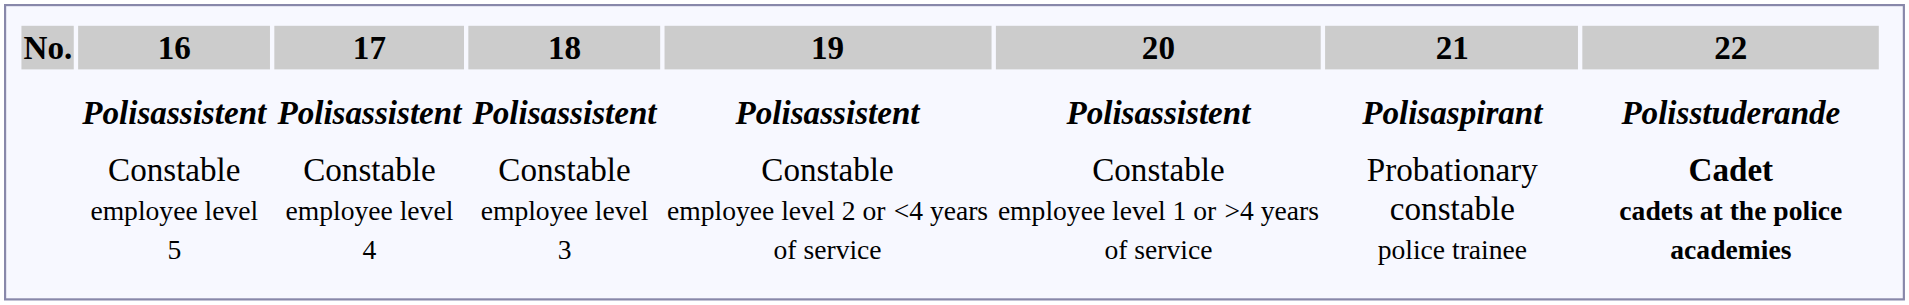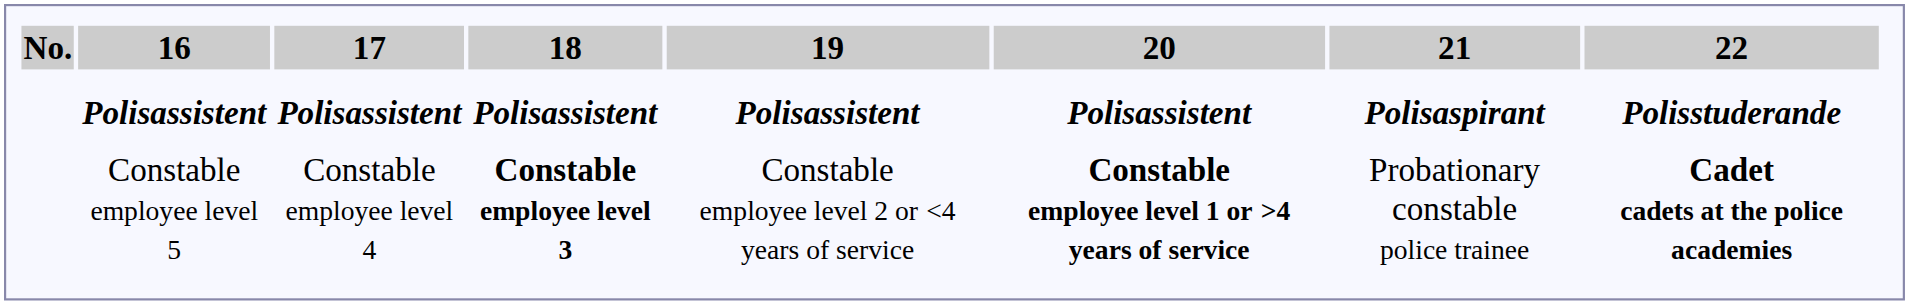(565, 208) normal -> (565, 208) bold
(1158, 208) normal -> (1159, 208) bold
